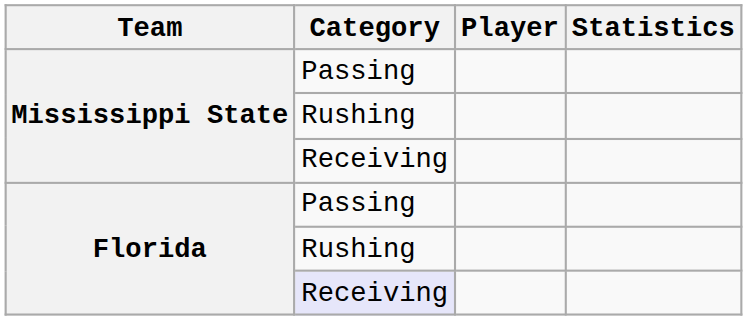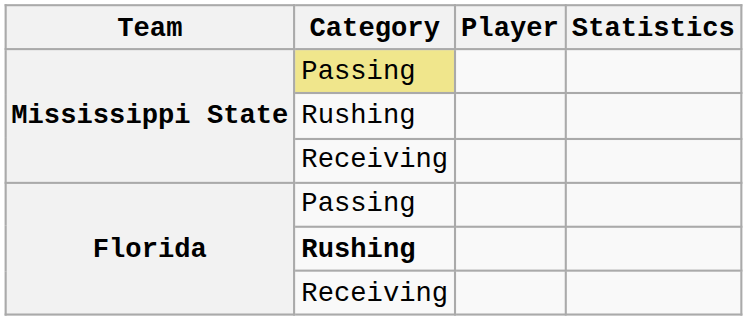(358, 72) no background -> (358, 72) khaki background
(358, 249) normal -> (358, 249) bold
(375, 293) lavender background -> (375, 293) no background
